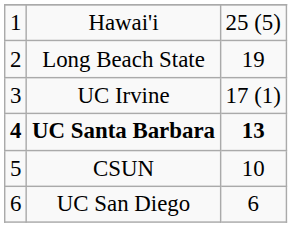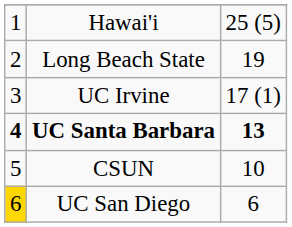(16, 204) no background -> (16, 204) gold background
